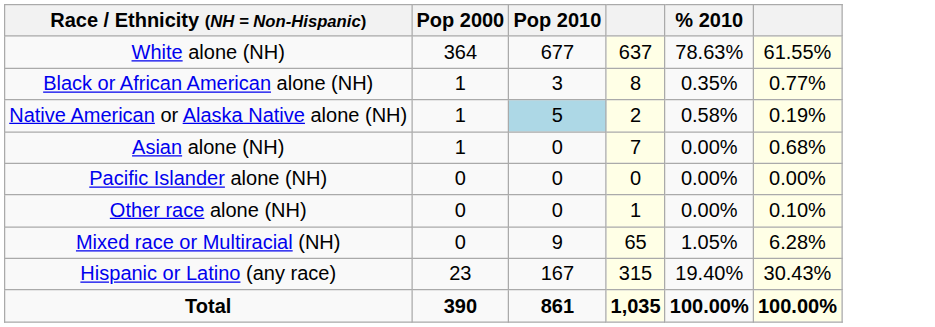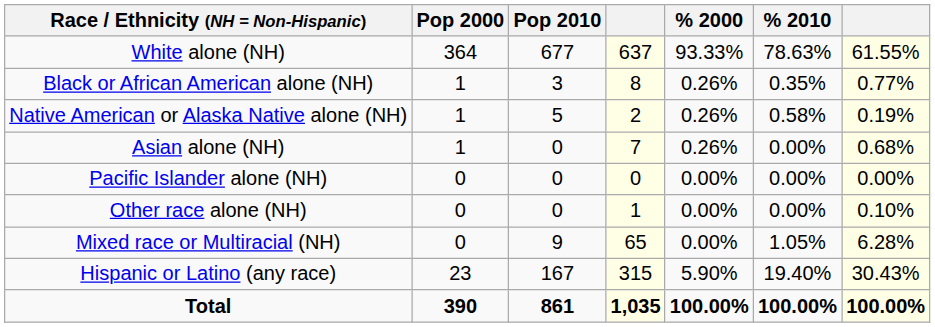+ column: (709, 20)
(557, 115) lightblue background -> (557, 115) no background
